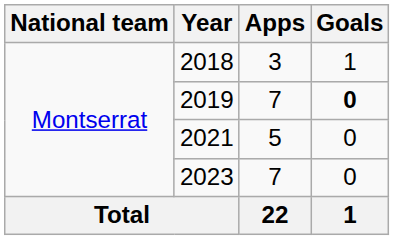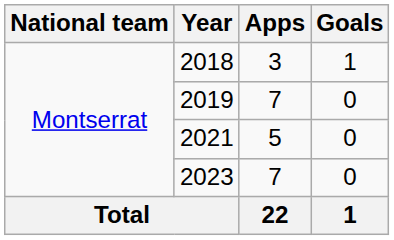(350, 100) bold -> (350, 100) normal
